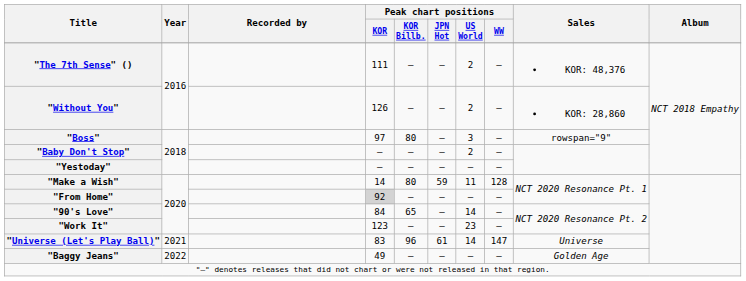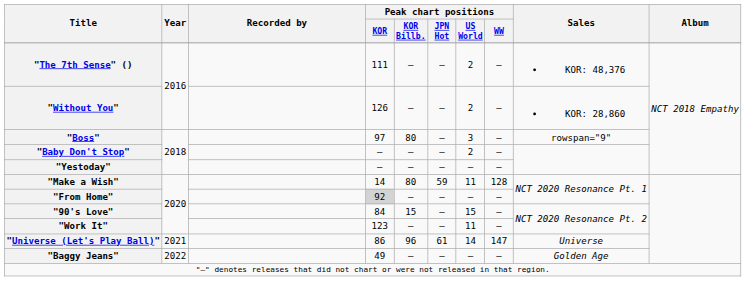(411, 211) 65 -> (411, 211) 15
(470, 211) 14 -> (470, 211) 15
(470, 226) 23 -> (470, 226) 11
(380, 241) 83 -> (380, 241) 86
